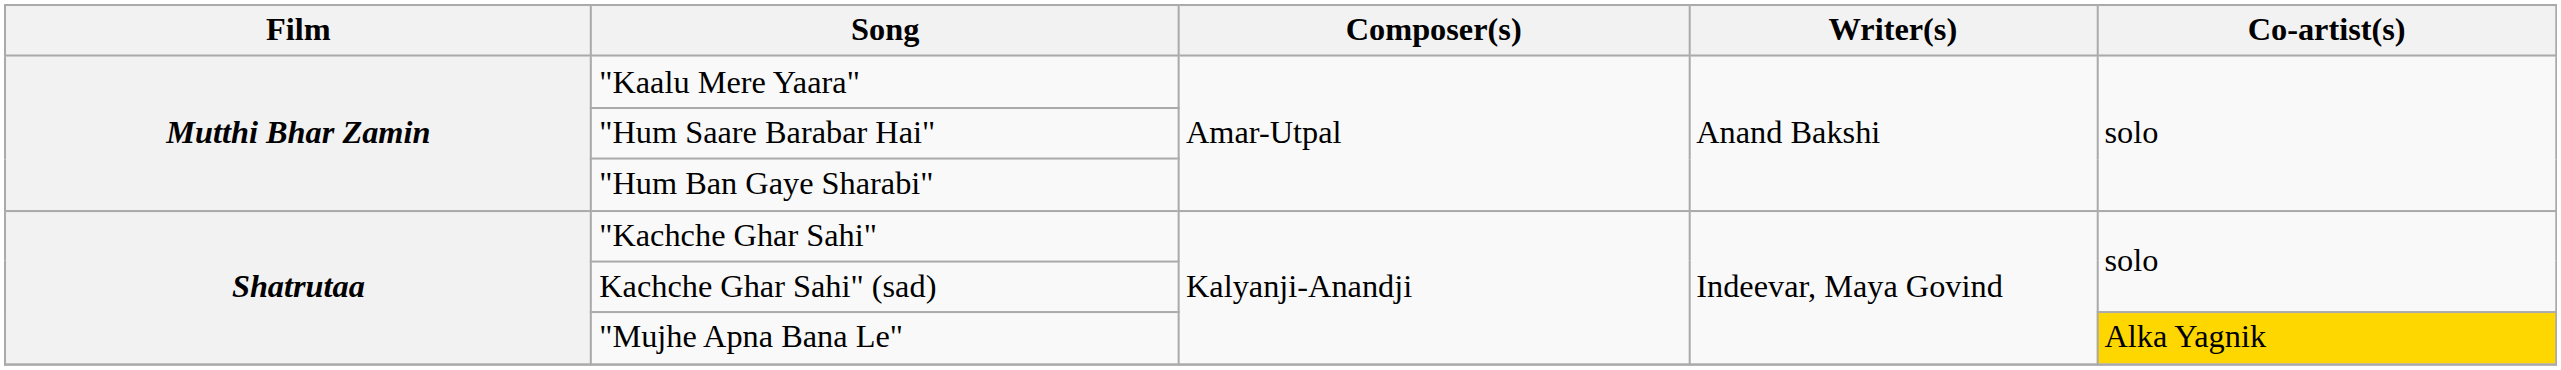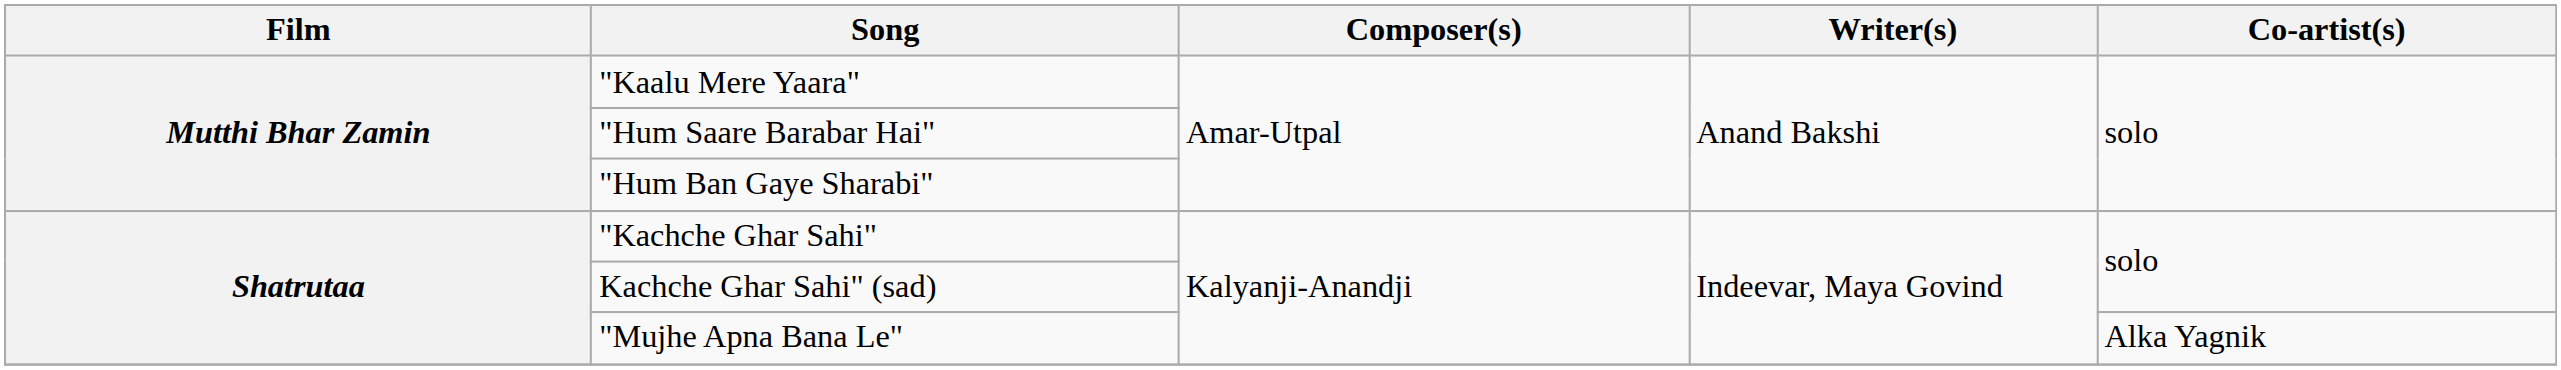(2185, 337) gold background -> (2185, 337) no background
